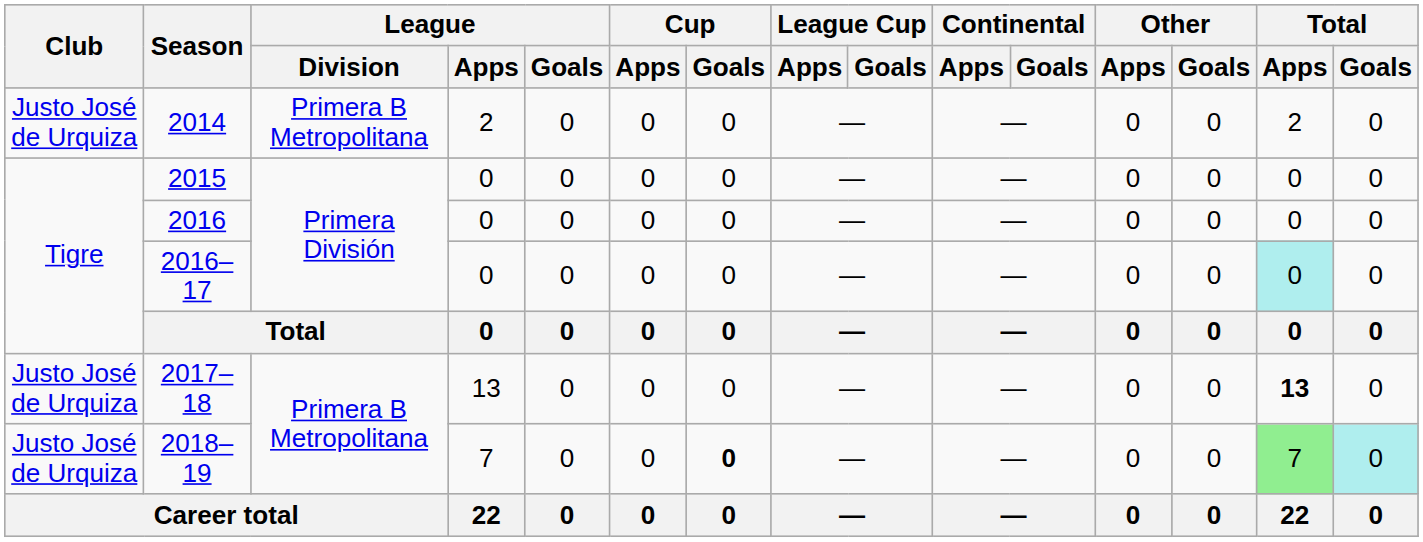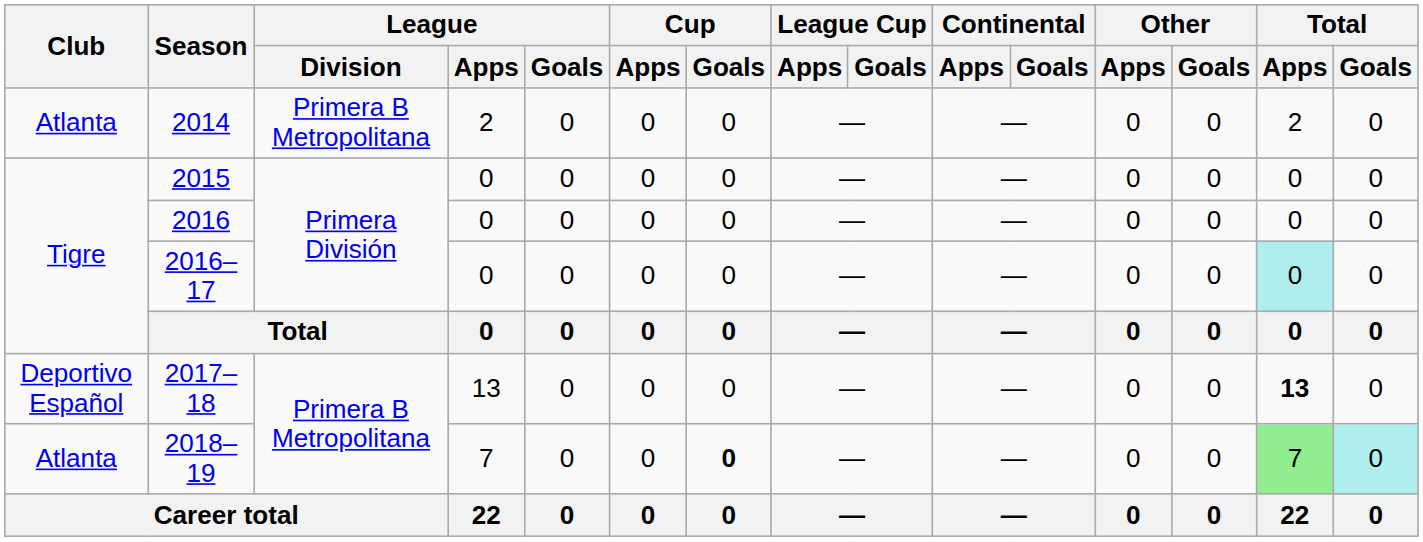(74, 122) Justo José de Urquiza -> (76, 122) Atlanta
(74, 388) Justo José de Urquiza -> (76, 388) Deportivo Español
(74, 458) Justo José de Urquiza -> (76, 458) Atlanta
